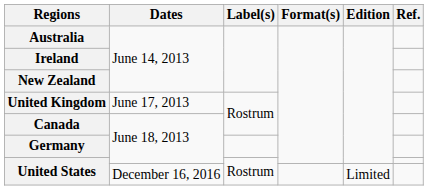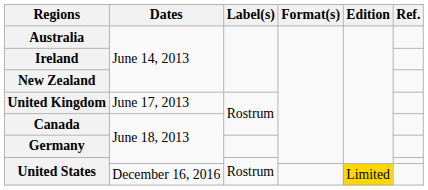(368, 174) no background -> (368, 174) gold background
